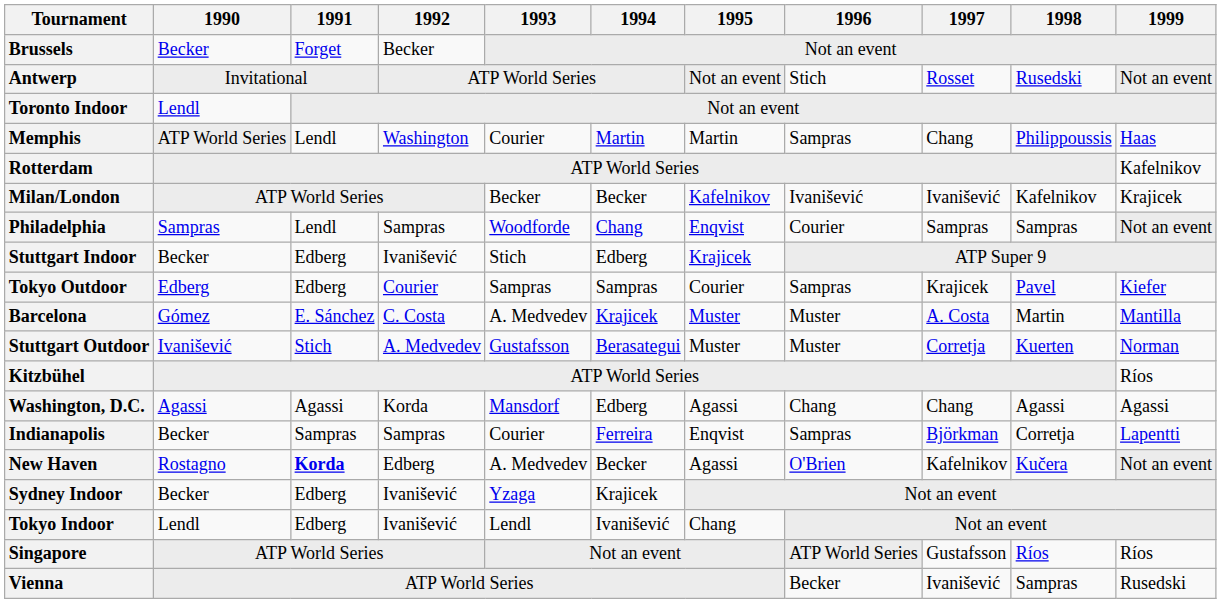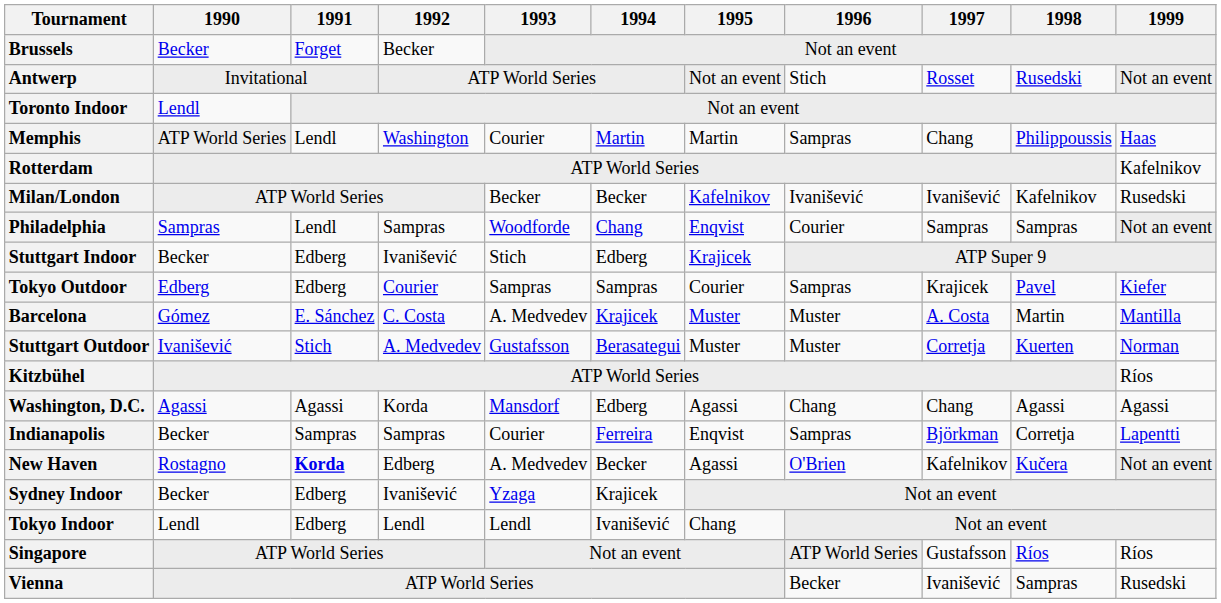(1151, 197) Krajicek -> (1153, 197) Rusedski
(420, 524) Ivanišević -> (404, 524) Lendl
